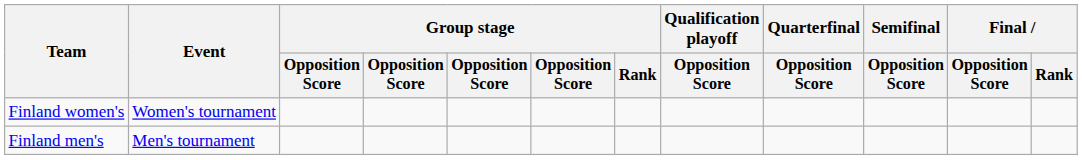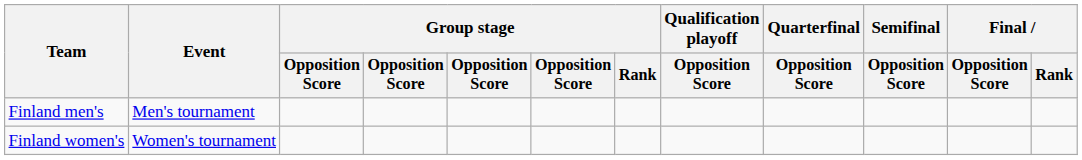rows swapped: (56, 140) <-> (66, 112)
